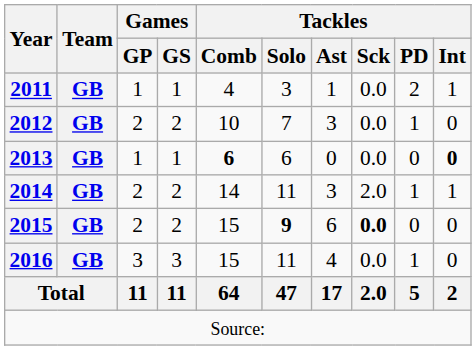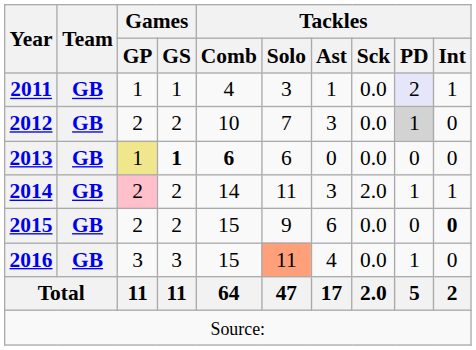(414, 89) no background -> (414, 89) lavender background
(414, 123) no background -> (414, 123) lightgrey background
(138, 157) no background -> (138, 157) khaki background
(177, 157) normal -> (177, 157) bold
(452, 157) bold -> (452, 157) normal
(138, 191) no background -> (138, 191) pink background
(286, 225) bold -> (286, 225) normal
(373, 225) bold -> (373, 225) normal
(452, 225) normal -> (452, 225) bold
(286, 259) no background -> (286, 259) lightsalmon background
